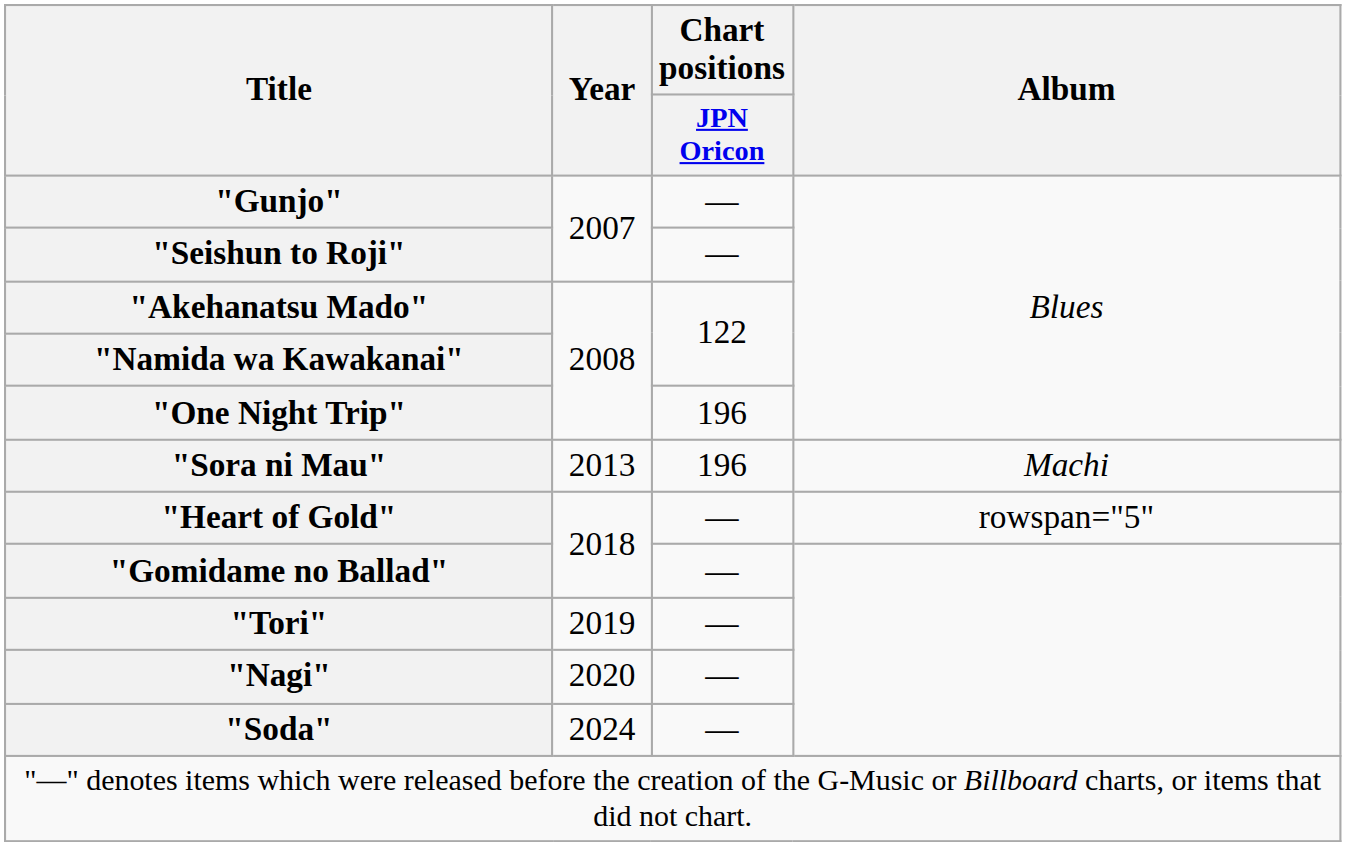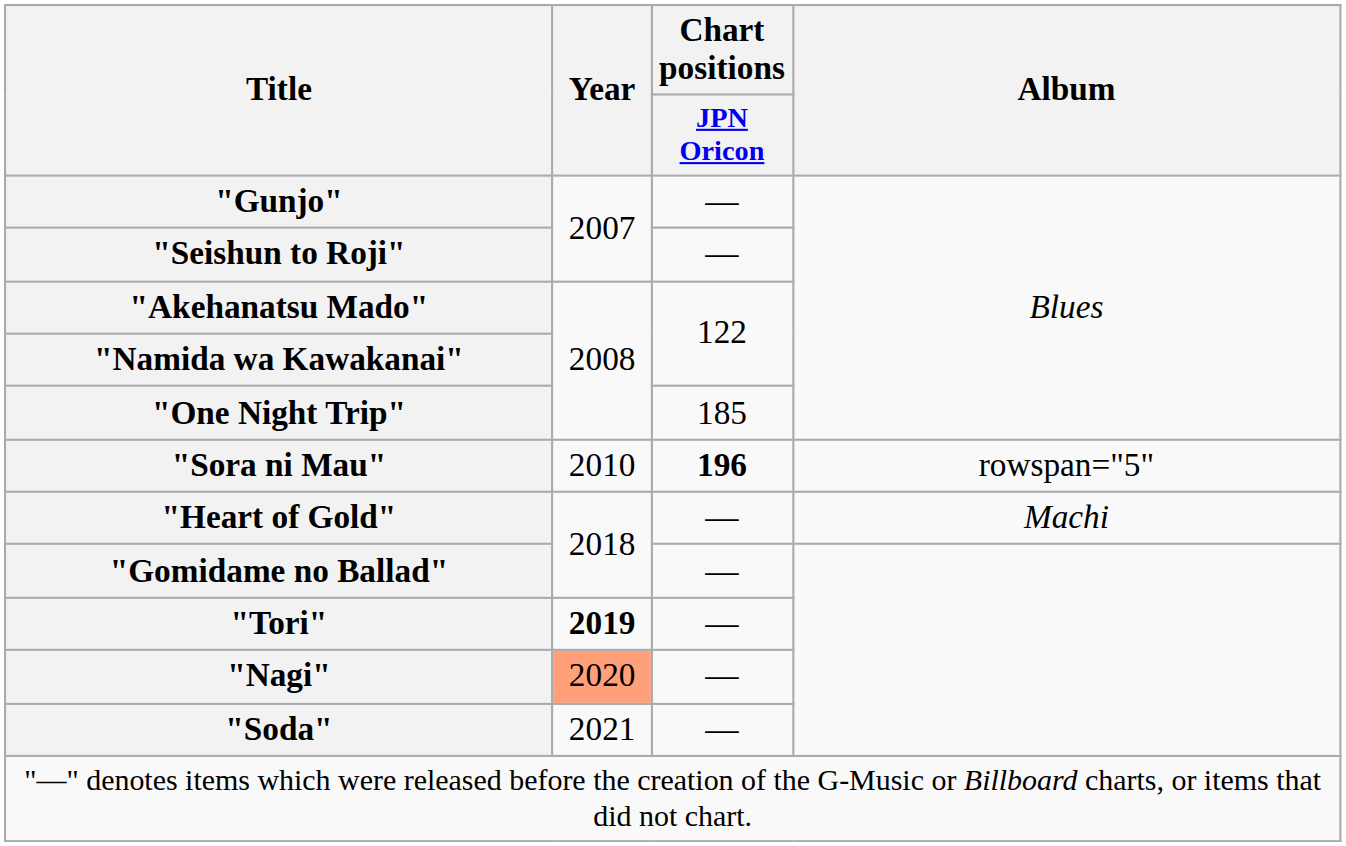(722, 412) 196 -> (722, 412) 185
(602, 464) 2013 -> (602, 464) 2010
(722, 464) normal -> (722, 464) bold
(1066, 464) Machi -> (1066, 464) rowspan="5"
(1066, 517) rowspan="5" -> (1066, 517) Machi
(602, 623) normal -> (602, 623) bold
(602, 676) no background -> (602, 676) lightsalmon background
(602, 728) 2024 -> (602, 728) 2021
